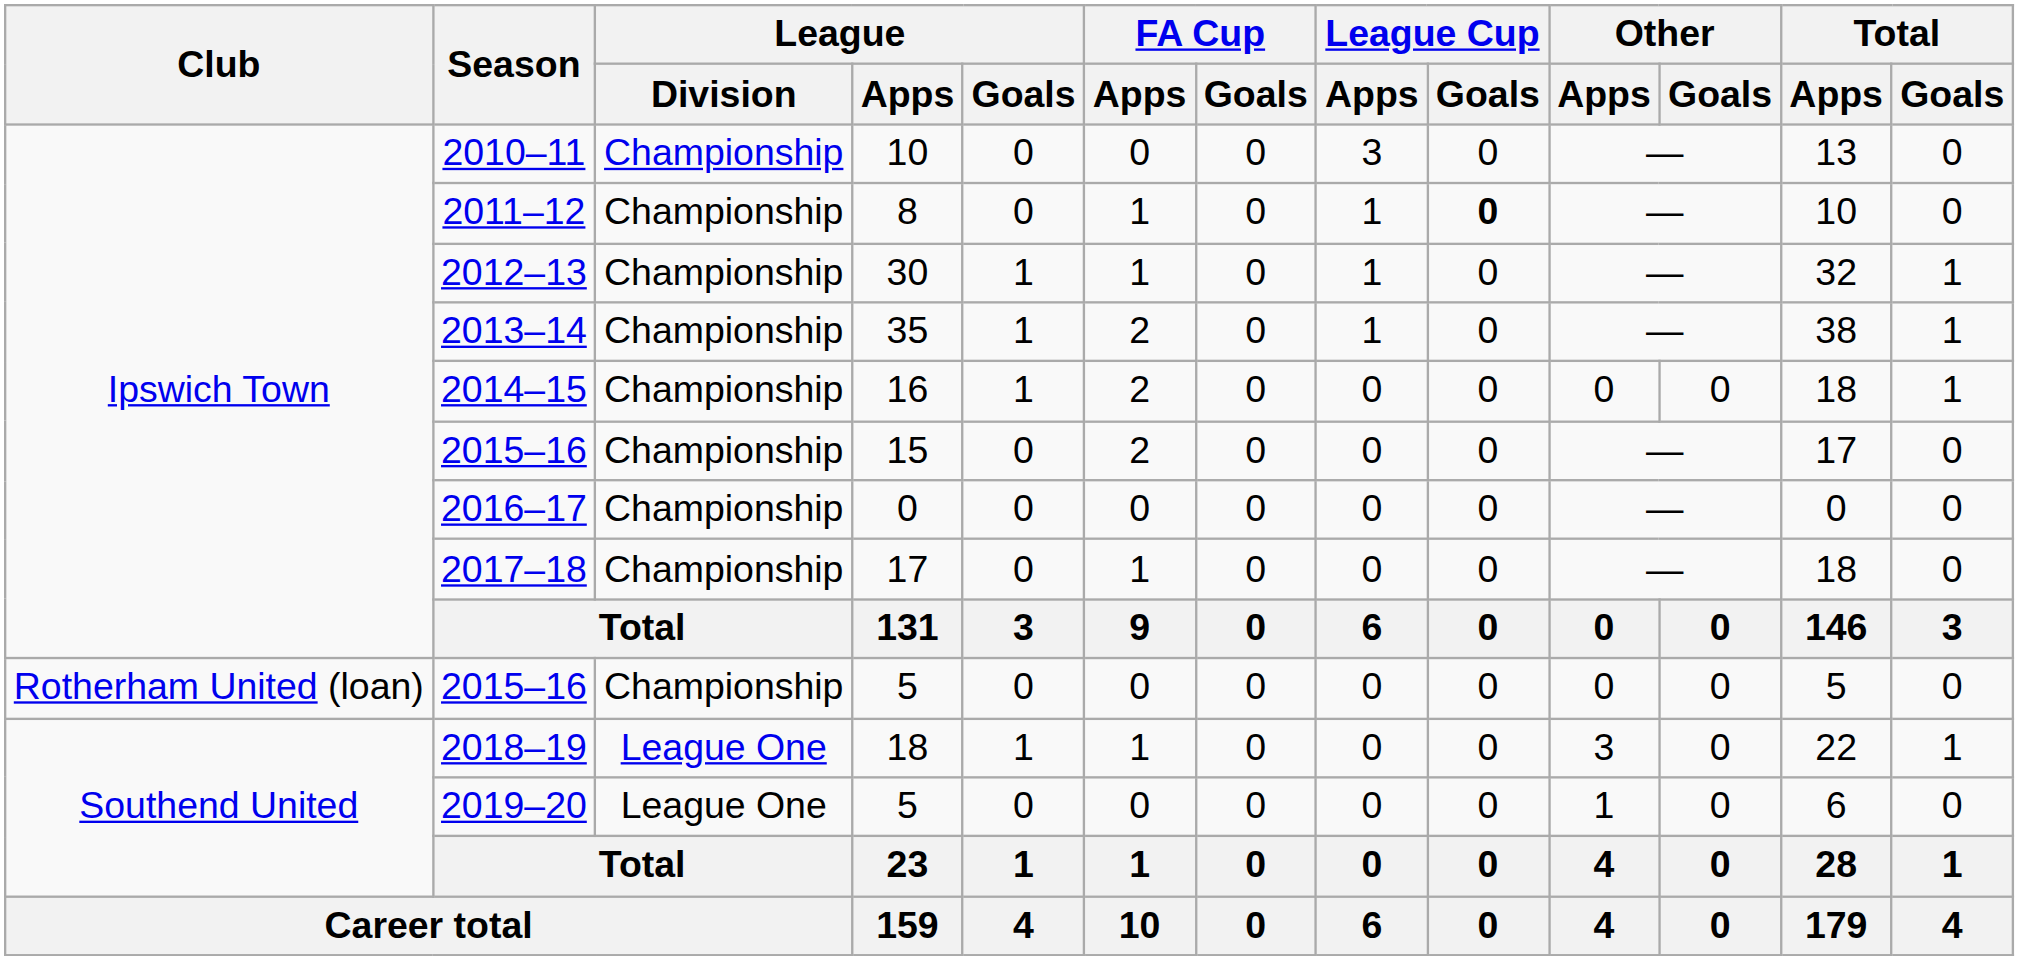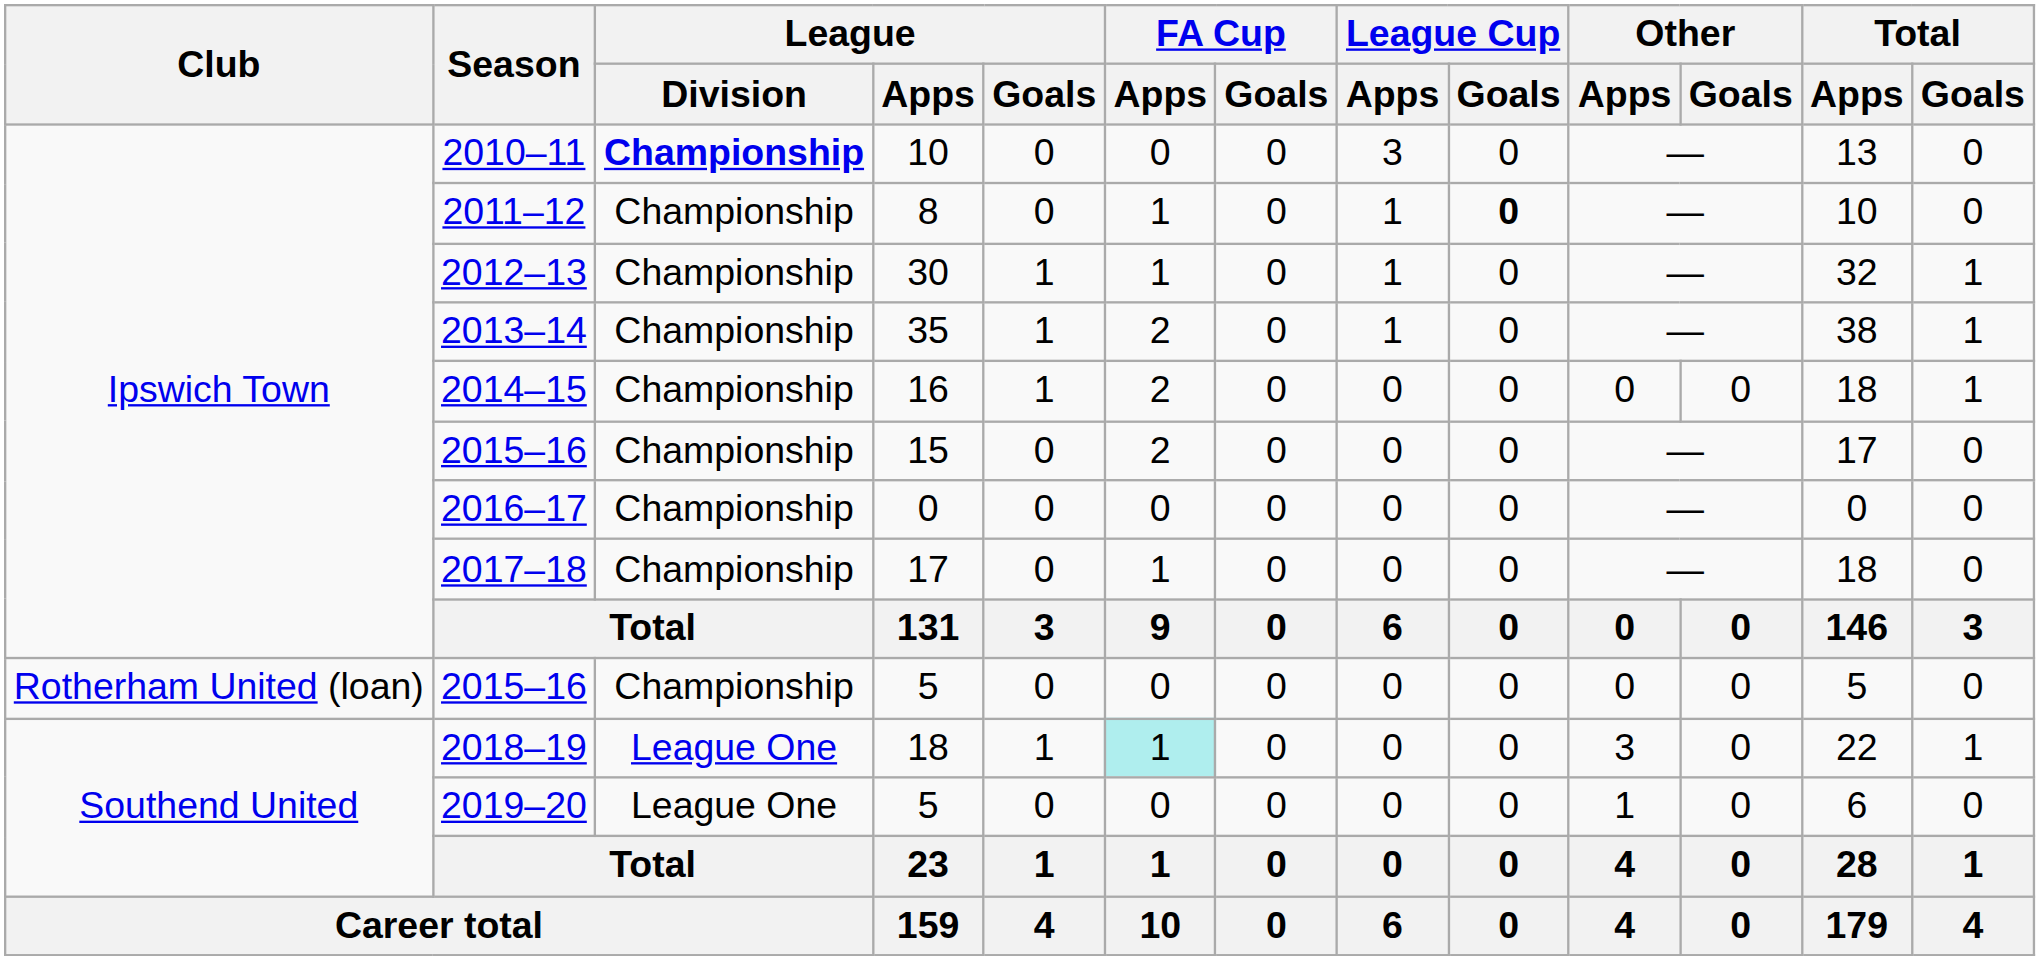(724, 152) normal -> (734, 152) bold
(1140, 746) no background -> (1160, 746) paleturquoise background
